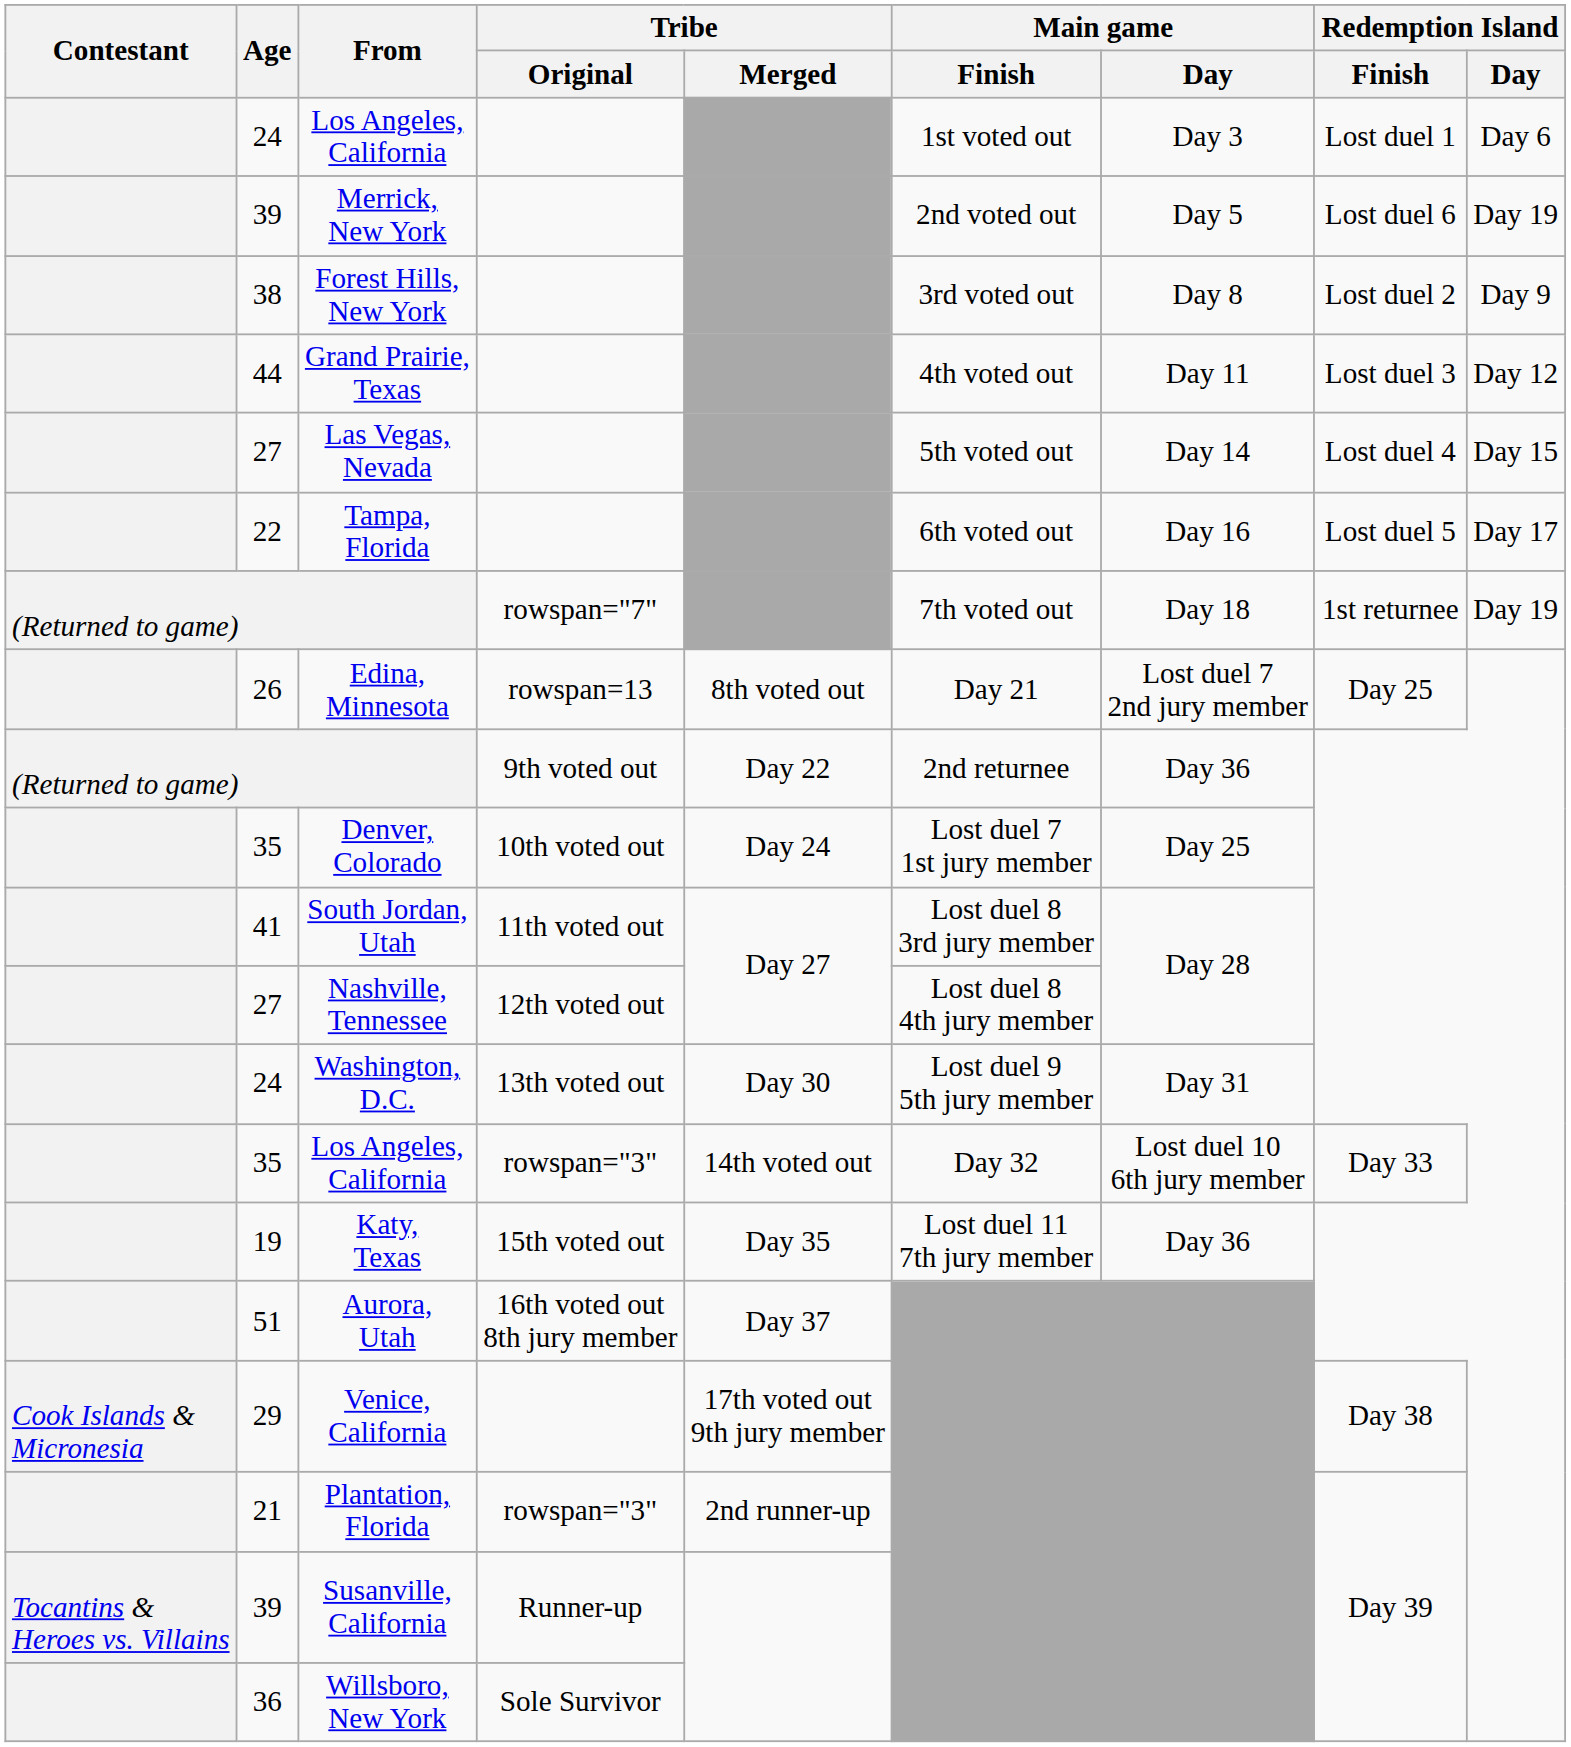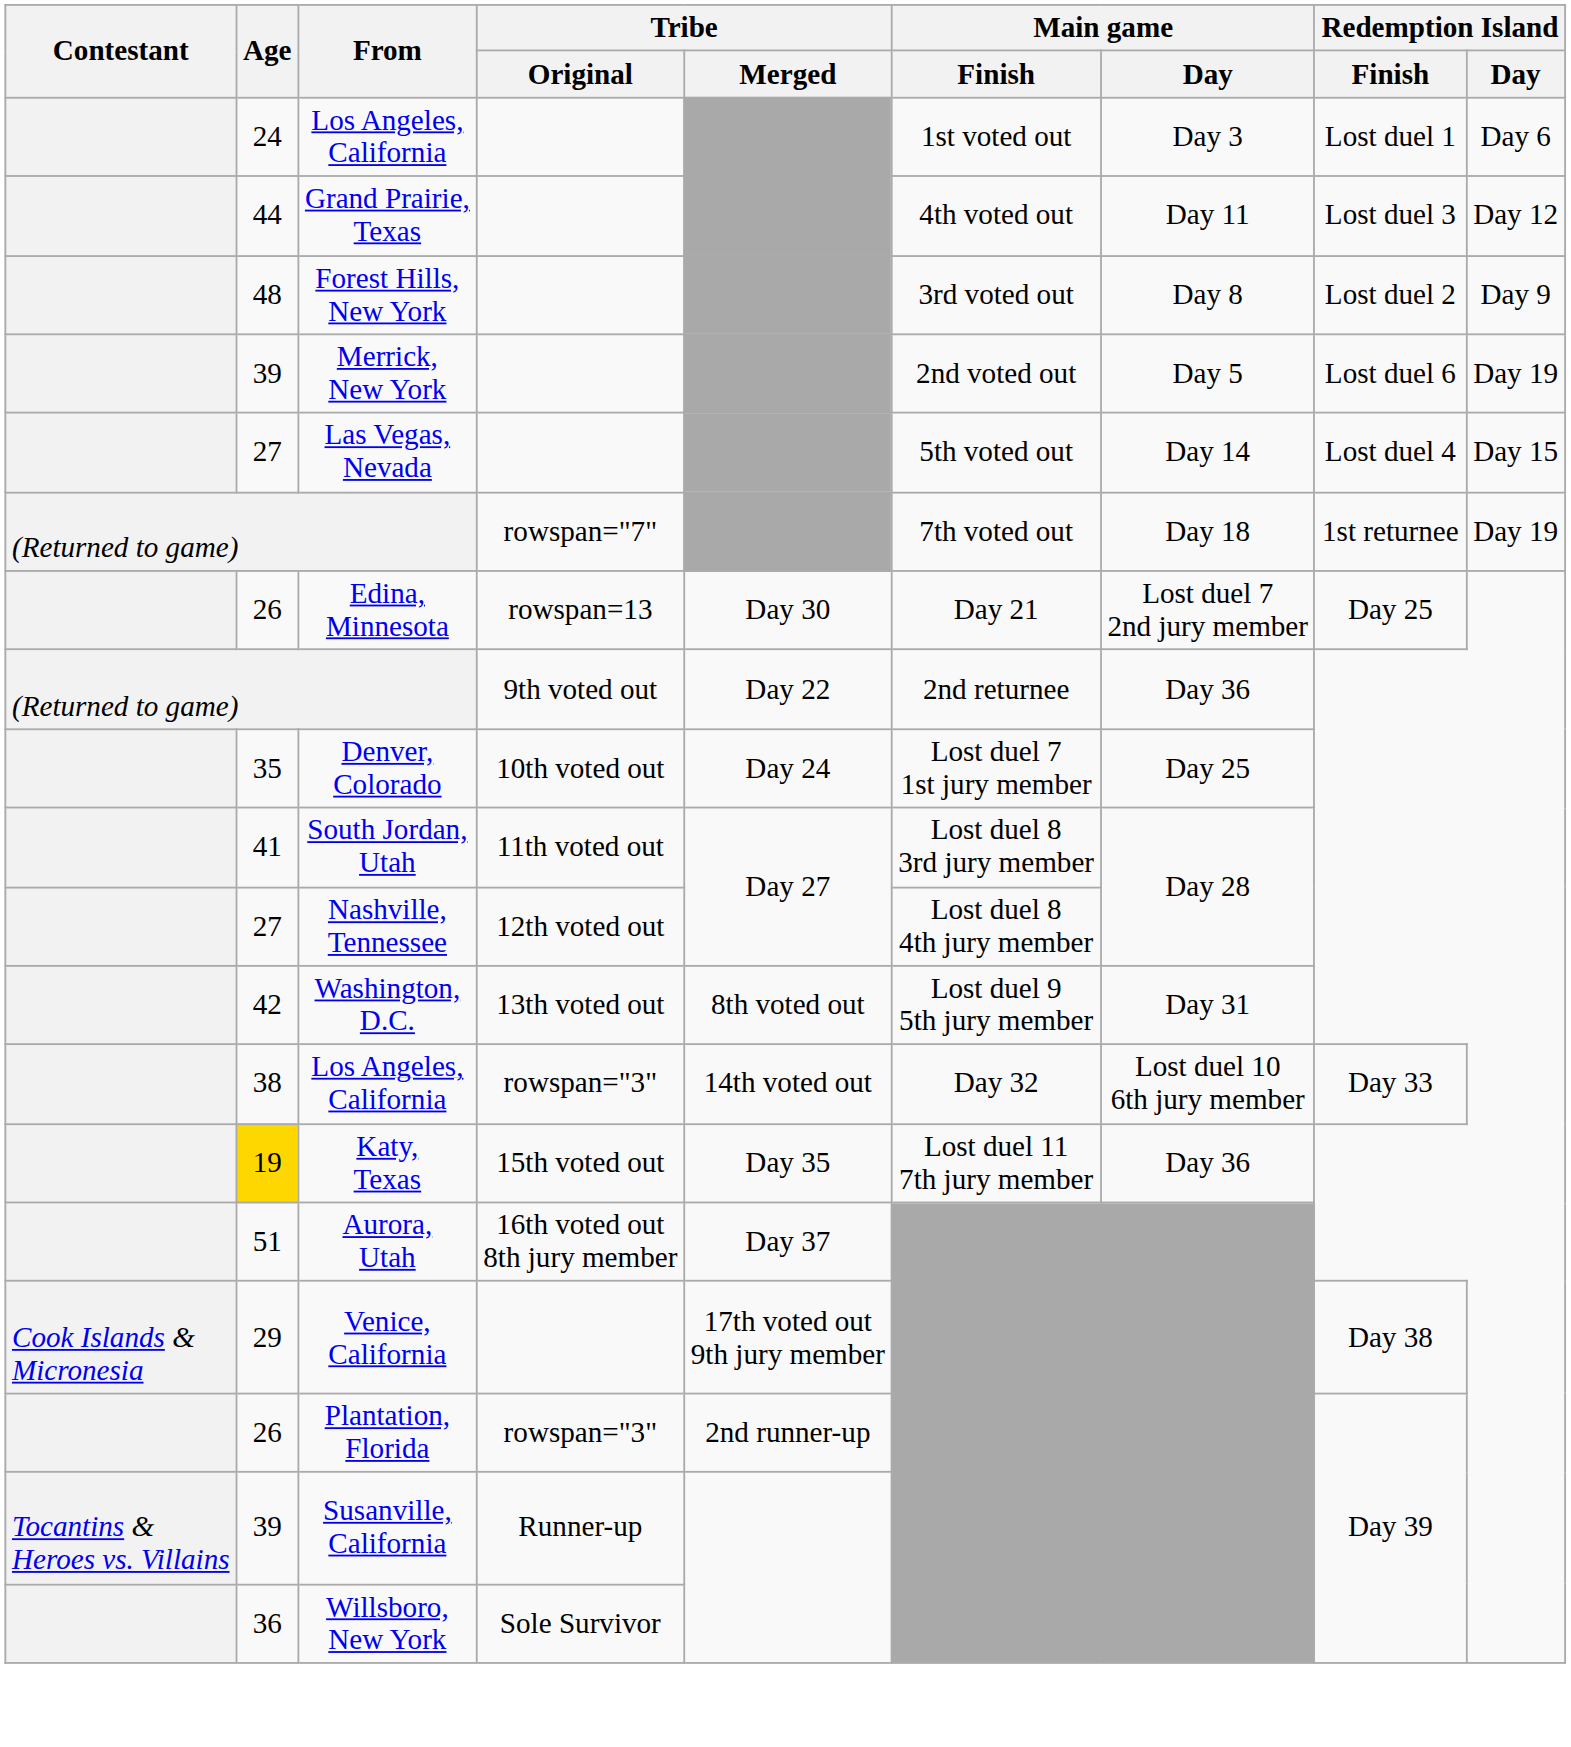rows swapped: (387, 215) <-> (387, 373)
(267, 294) 38 -> (267, 294) 48
- row: (387, 531)
(788, 688) 8th voted out -> (788, 609) Day 30
(267, 1083) 24 -> (267, 1004) 42
(788, 1083) Day 30 -> (788, 1004) 8th voted out
(267, 1162) 35 -> (267, 1083) 38
(267, 1241) no background -> (267, 1162) gold background
(267, 1511) 21 -> (267, 1432) 26
